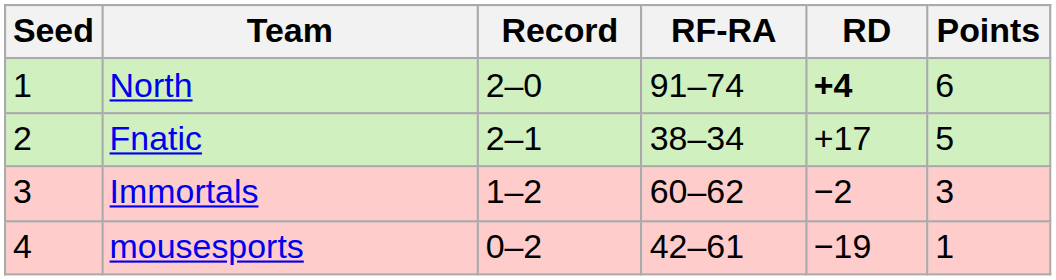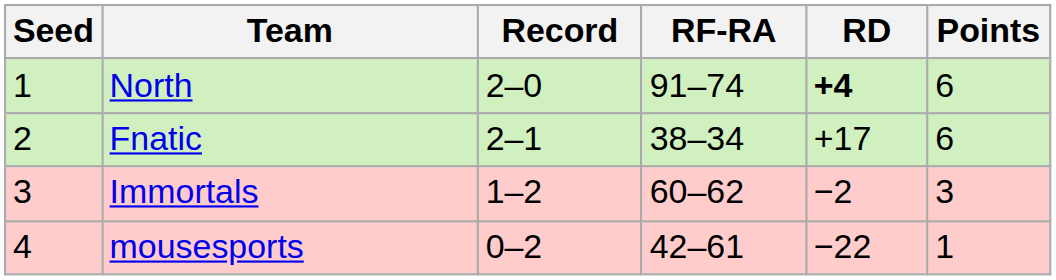(945, 138) 5 -> (945, 138) 6
(842, 246) −19 -> (842, 246) −22
